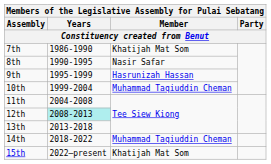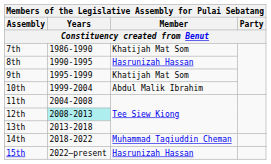(139, 62) Nasir Safar -> (153, 62) Hasrunizah Hassan
(153, 75) Hasrunizah Hassan -> (151, 75) Khatijah Mat Som
(172, 88) Muhammad Taqiuddin Cheman -> (158, 88) Abdul Malik Ibrahim
(151, 153) Khatijah Mat Som -> (153, 153) Hasrunizah Hassan
